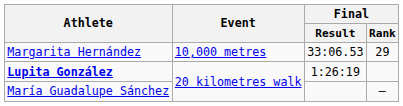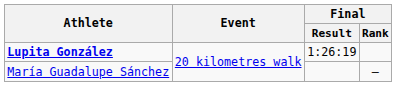- row: (74, 52)
